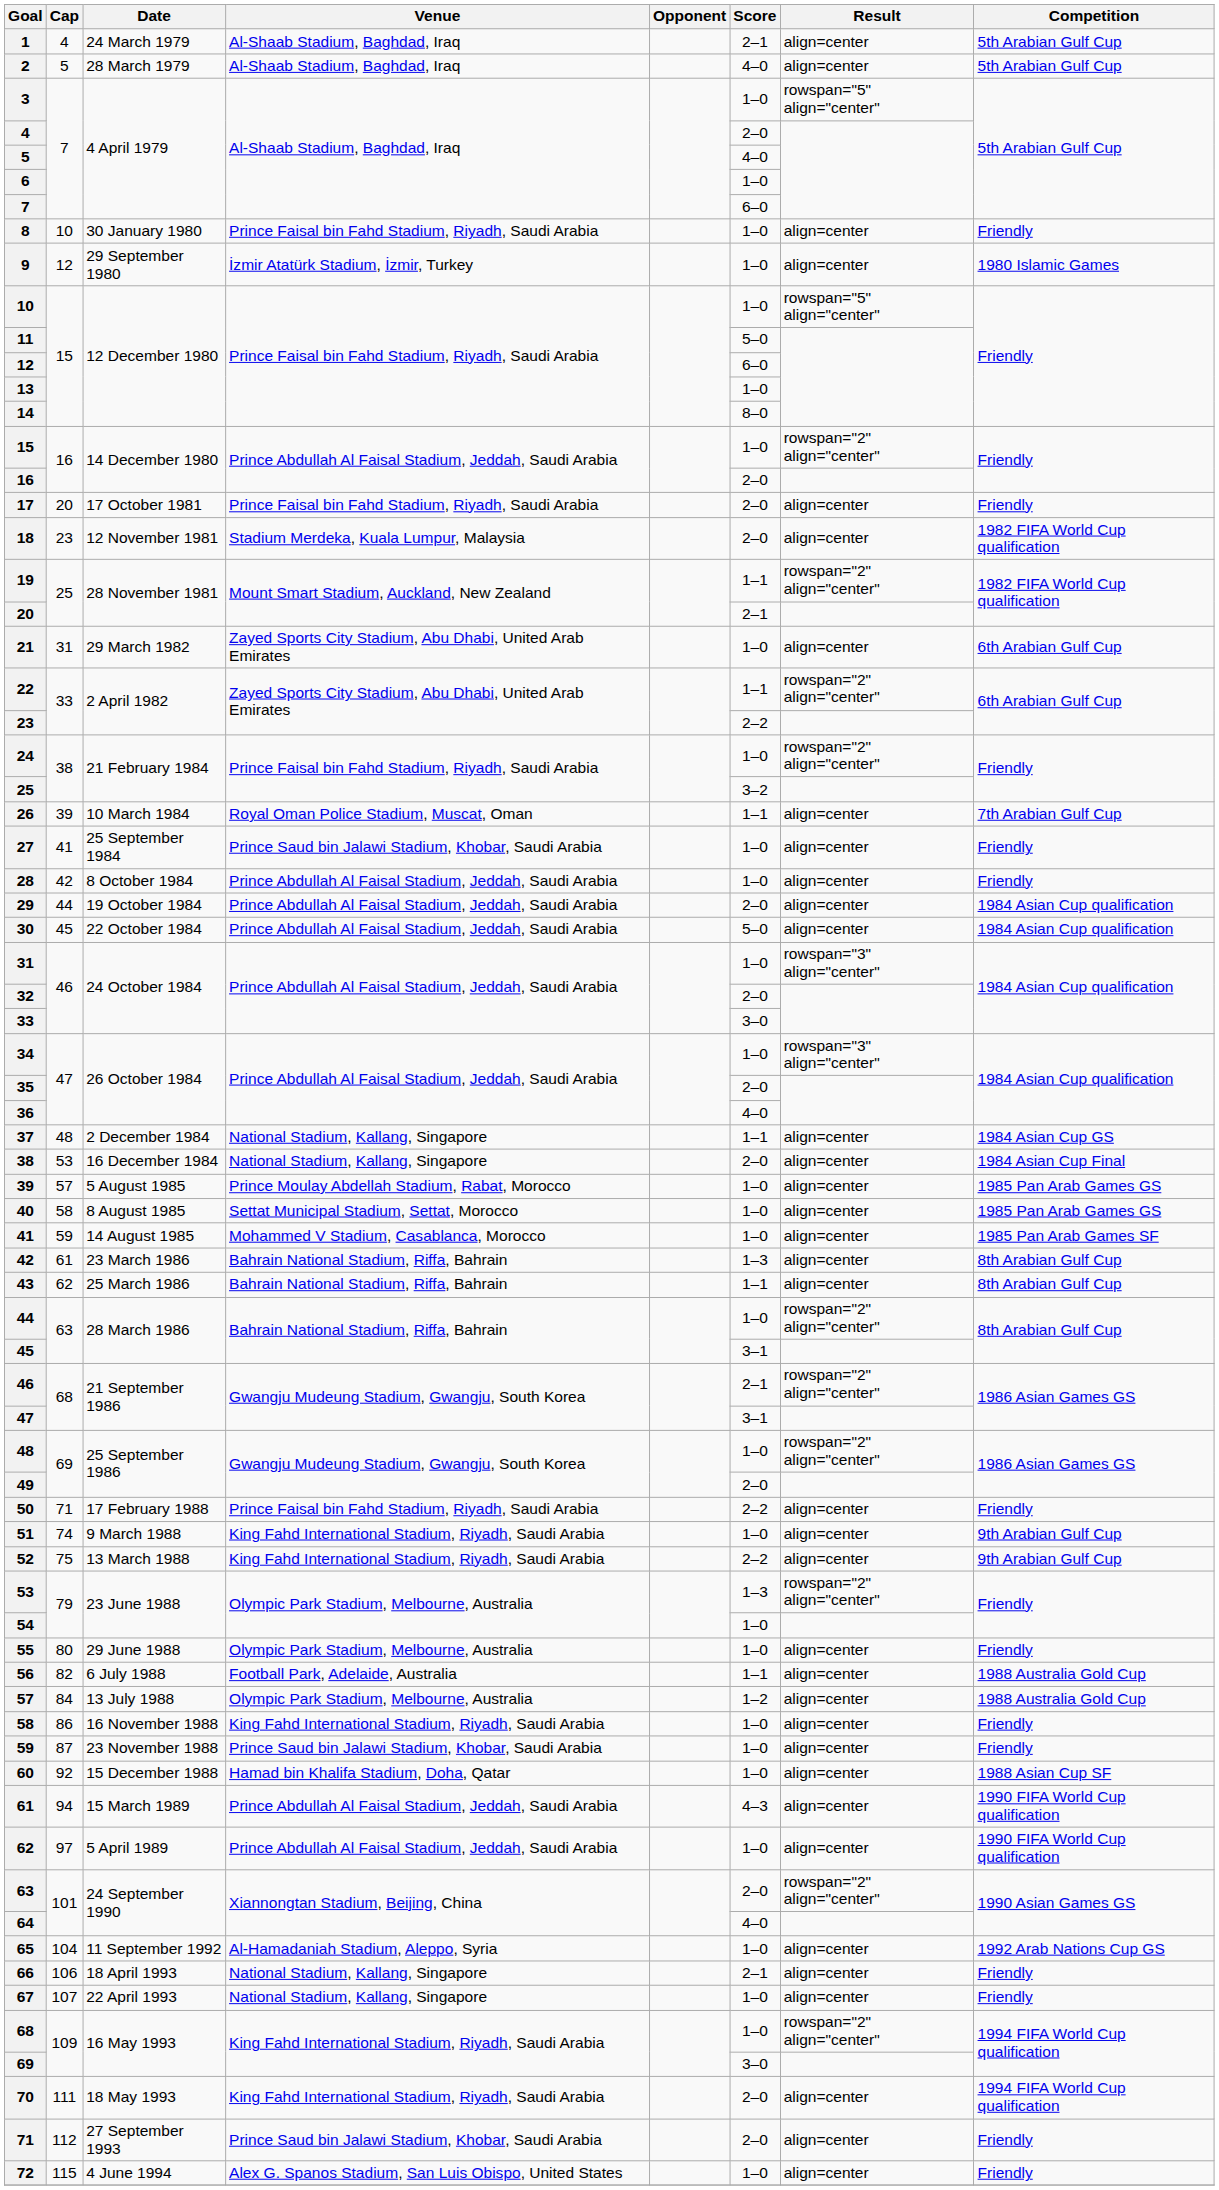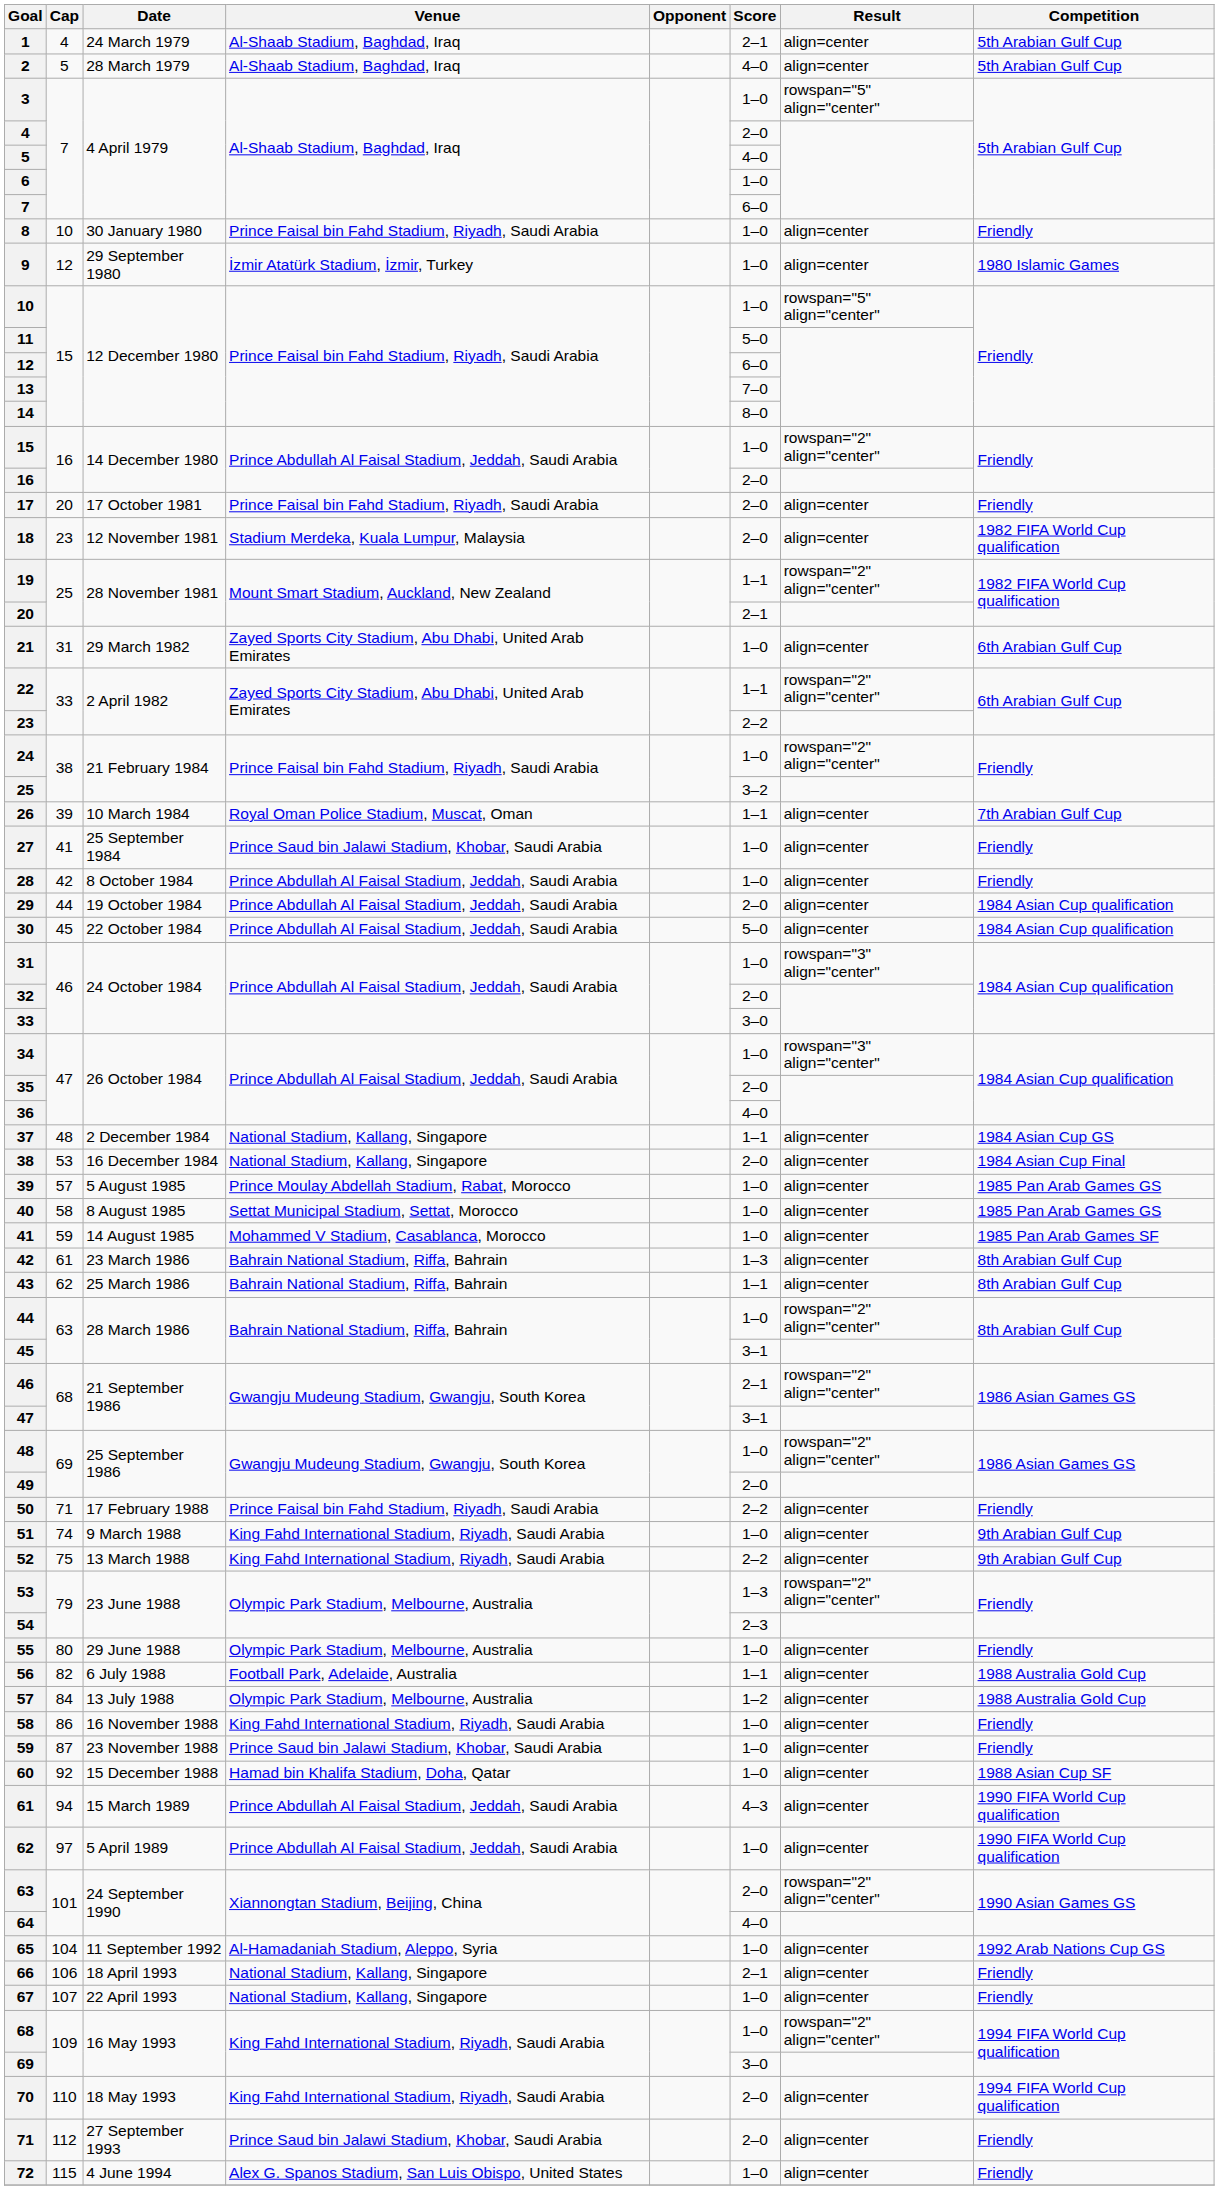(755, 389) 1–0 -> (755, 389) 7–0
(755, 1625) 1–0 -> (755, 1625) 2–3
(64, 2097) 111 -> (64, 2097) 110
